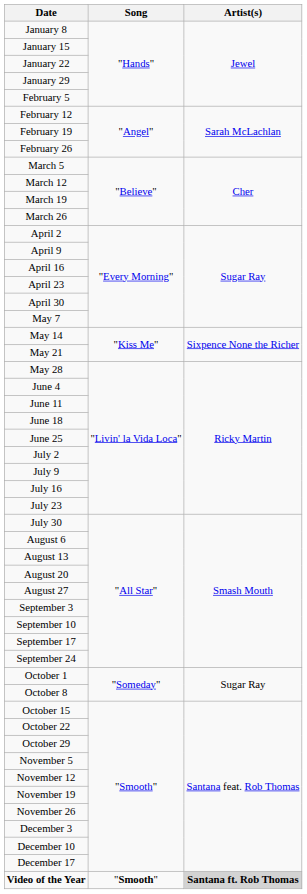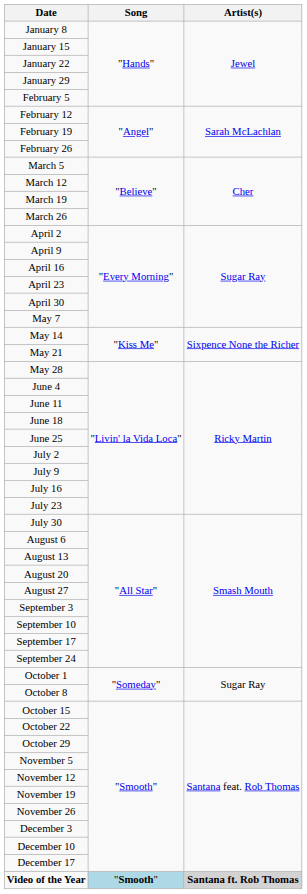(136, 880) no background -> (136, 880) lightblue background
